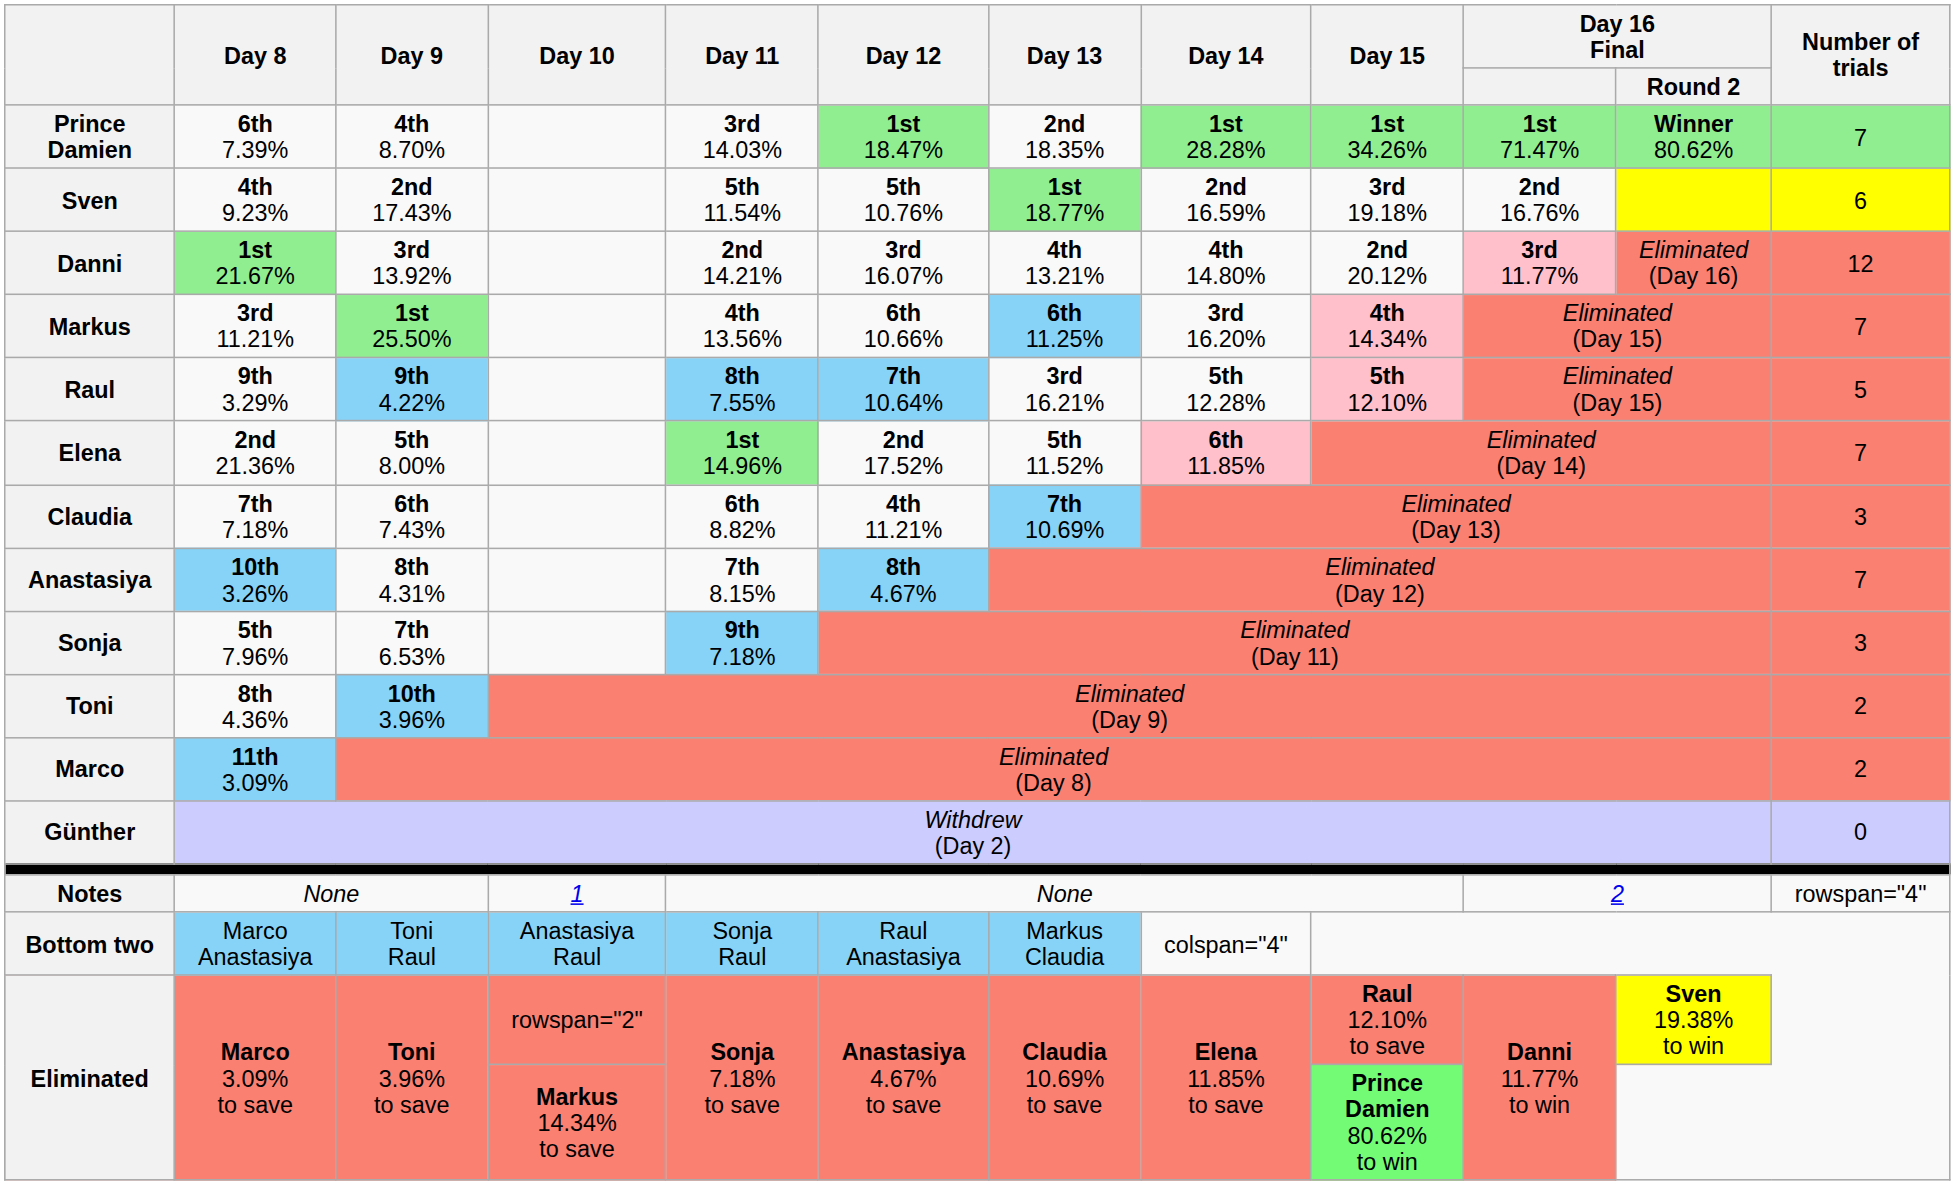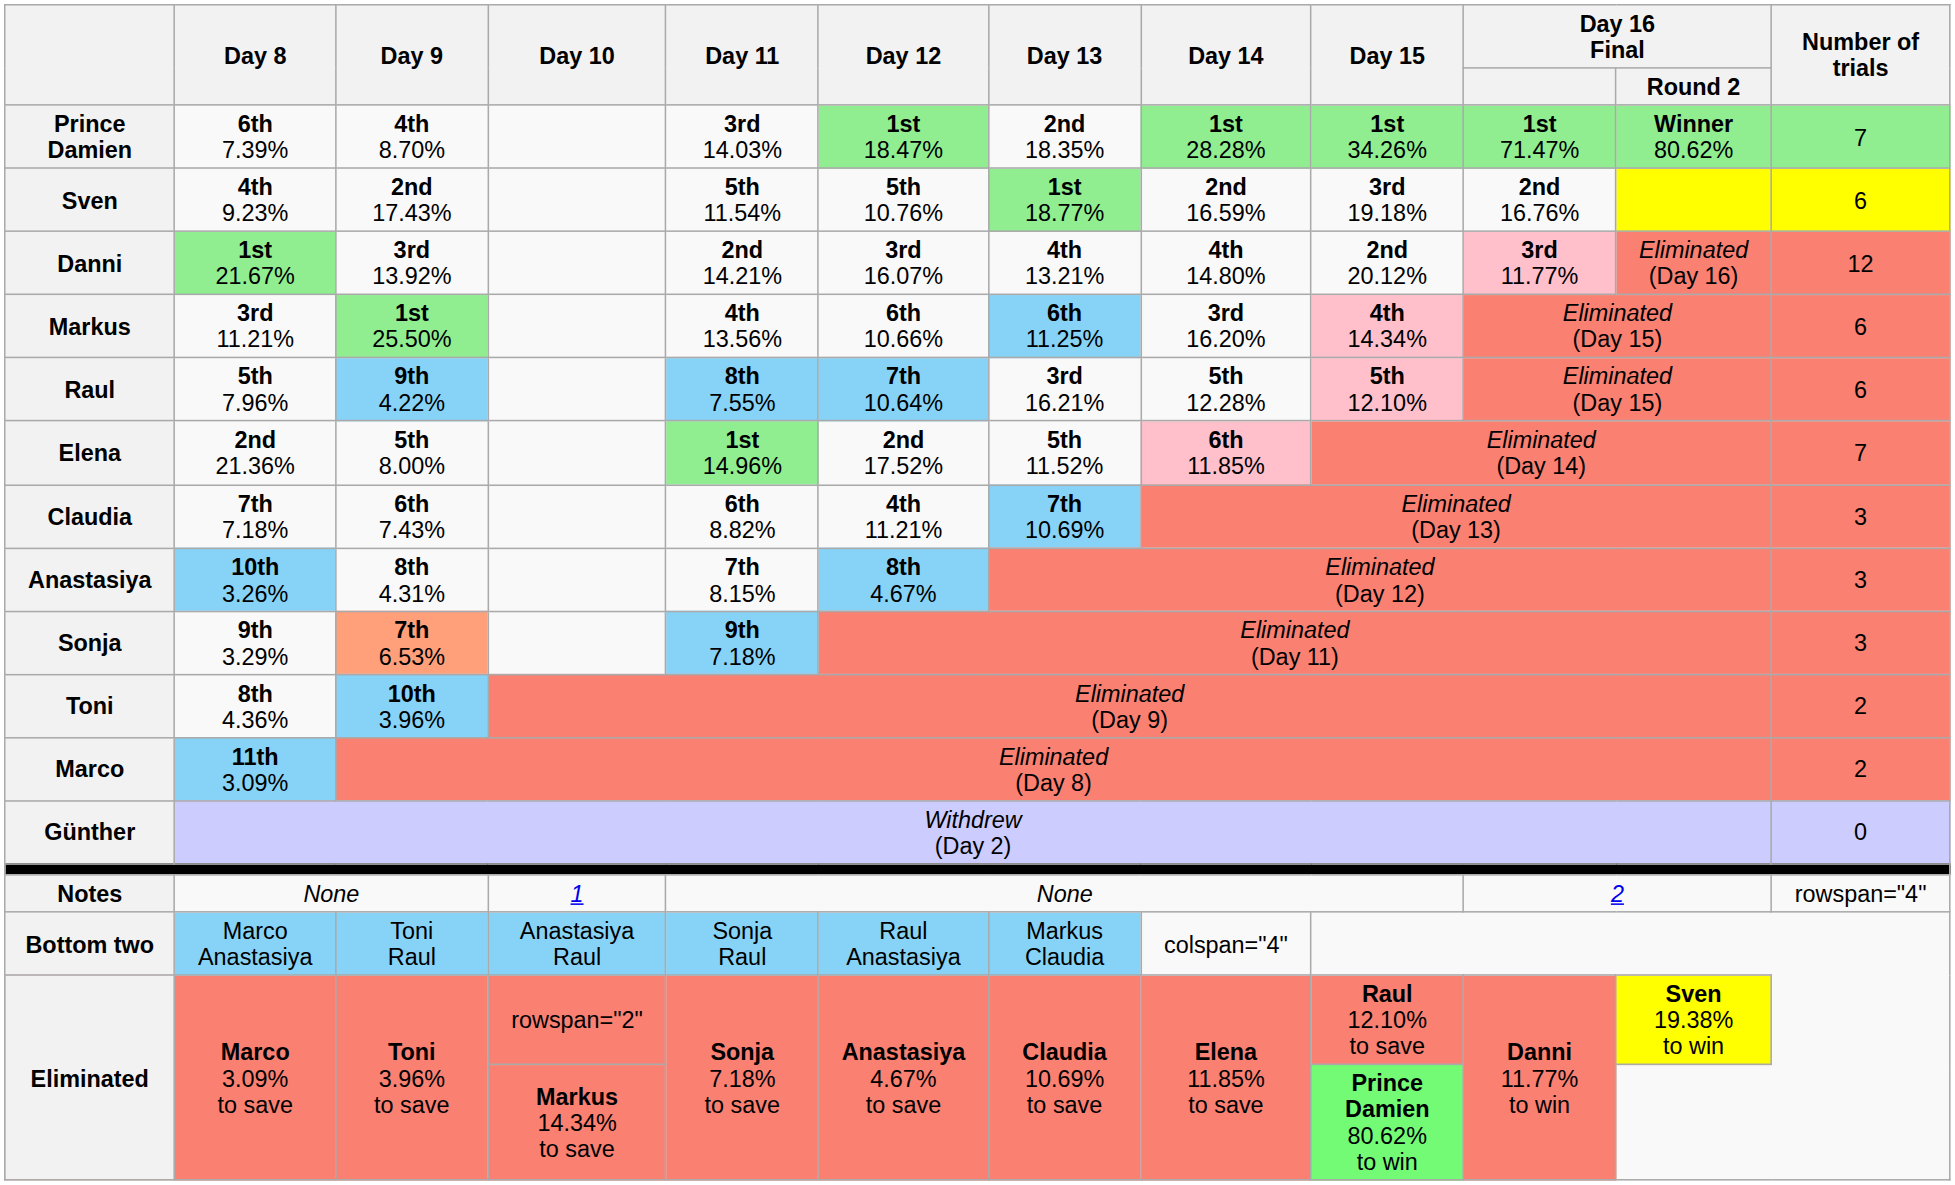(1861, 327) 7 -> (1861, 327) 6
(255, 390) 9th 3.29% -> (255, 390) 5th 7.96%
(1861, 390) 5 -> (1861, 390) 6
(1861, 580) 7 -> (1861, 580) 3
(255, 643) 5th 7.96% -> (255, 643) 9th 3.29%
(412, 643) no background -> (412, 643) lightsalmon background
